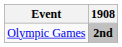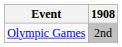(103, 33) bold -> (103, 33) normal
